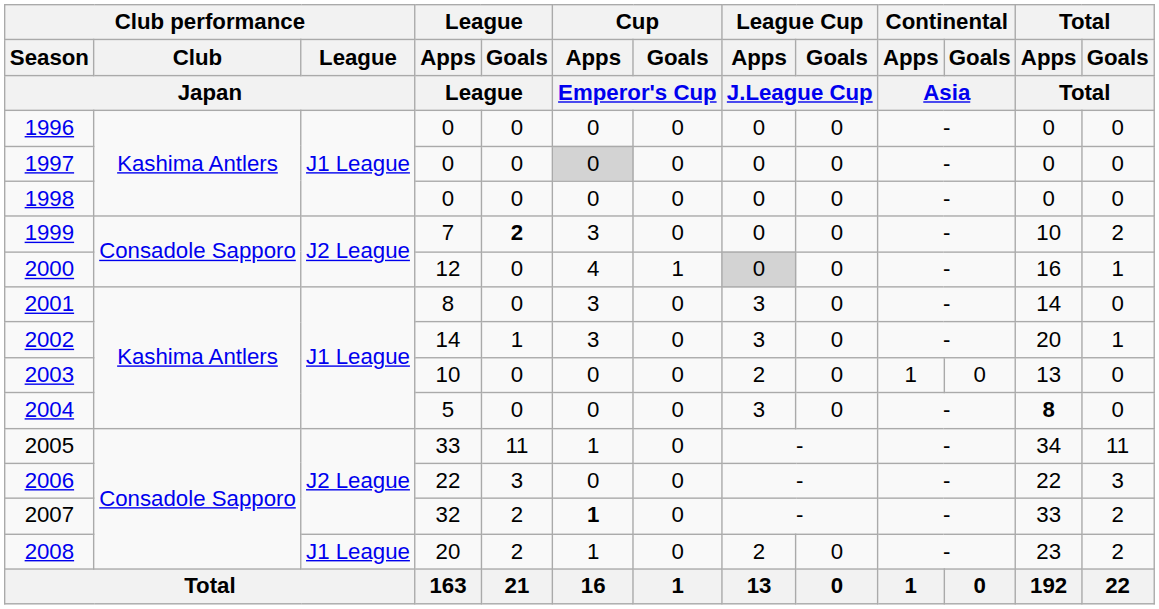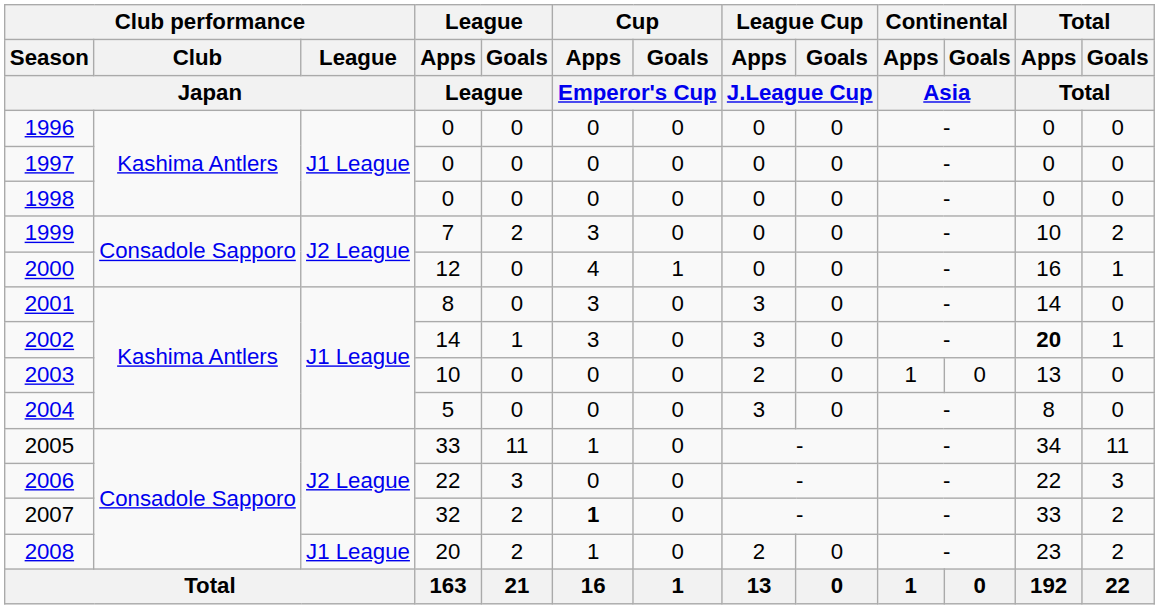(593, 163) lightgrey background -> (593, 163) no background
(517, 233) bold -> (517, 233) normal
(759, 269) lightgrey background -> (759, 269) no background
(1049, 339) normal -> (1049, 339) bold
(1049, 410) bold -> (1049, 410) normal
